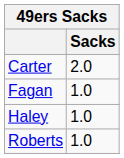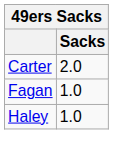- row: (36, 141)
